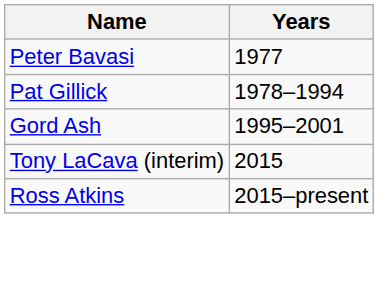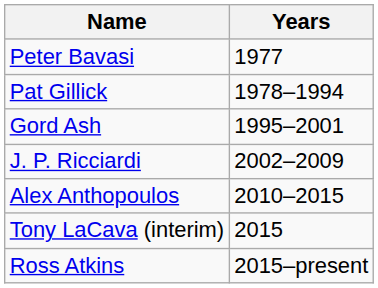+ row: (75, 160)
+ row: (94, 195)
